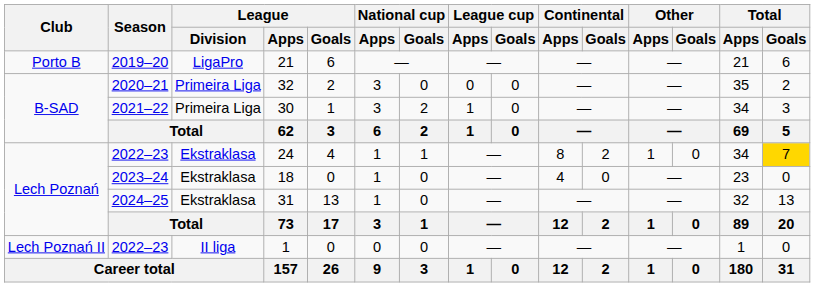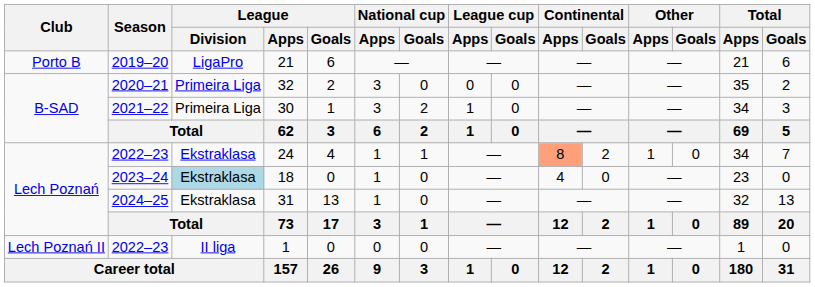(560, 154) no background -> (560, 154) lightsalmon background
(786, 154) gold background -> (786, 154) no background
(218, 177) no background -> (218, 177) lightblue background
